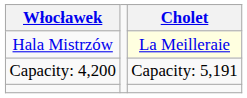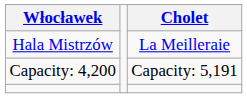(185, 44) lightyellow background -> (185, 44) no background
